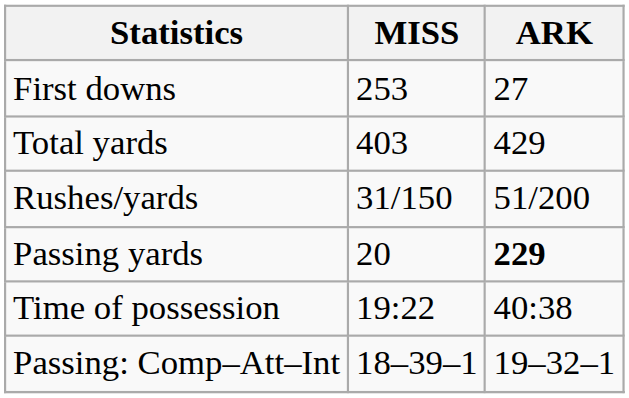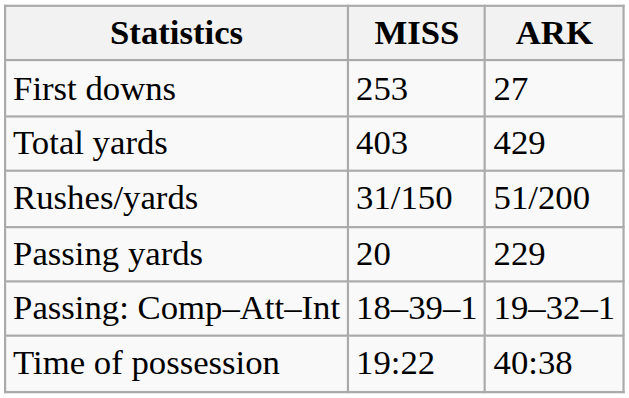(520, 253) bold -> (520, 253) normal
rows swapped: (177, 363) <-> (147, 308)
